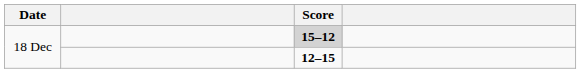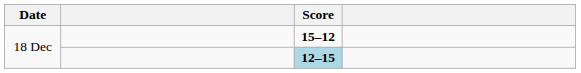(318, 36) lightgrey background -> (318, 36) no background
(318, 57) no background -> (318, 57) lightblue background
